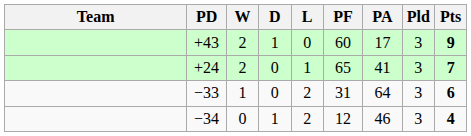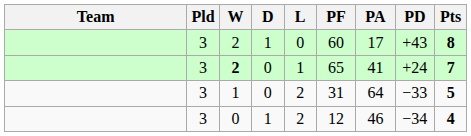columns swapped: (418, 17) <-> (207, 17)
(451, 42) 9 -> (451, 42) 8
(242, 67) normal -> (235, 67) bold
(451, 93) 6 -> (451, 93) 5
